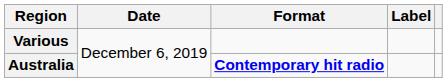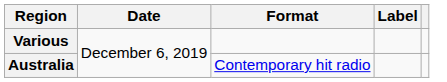(299, 65) bold -> (292, 65) normal
